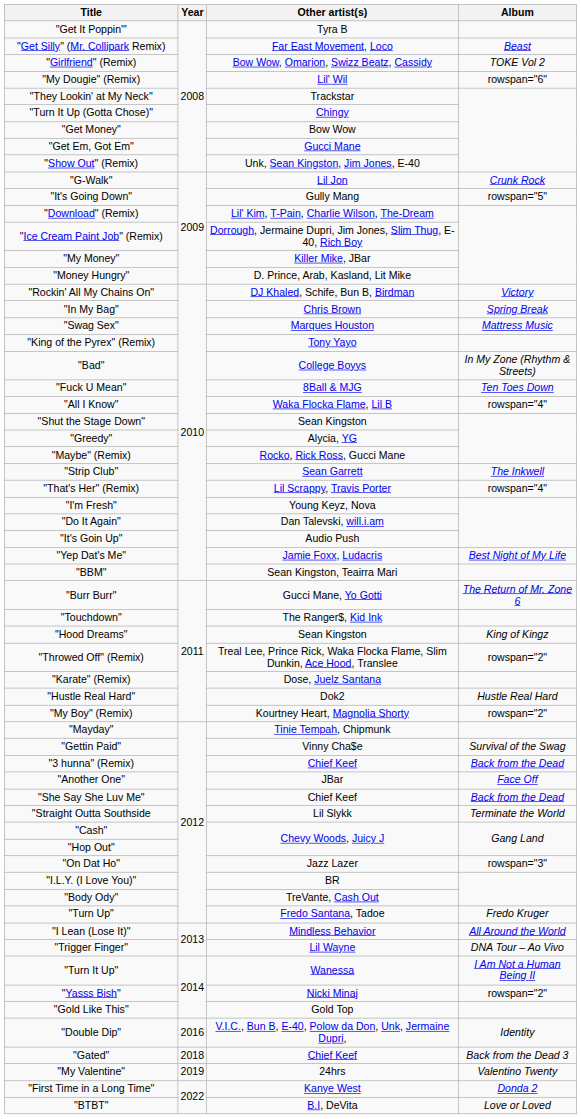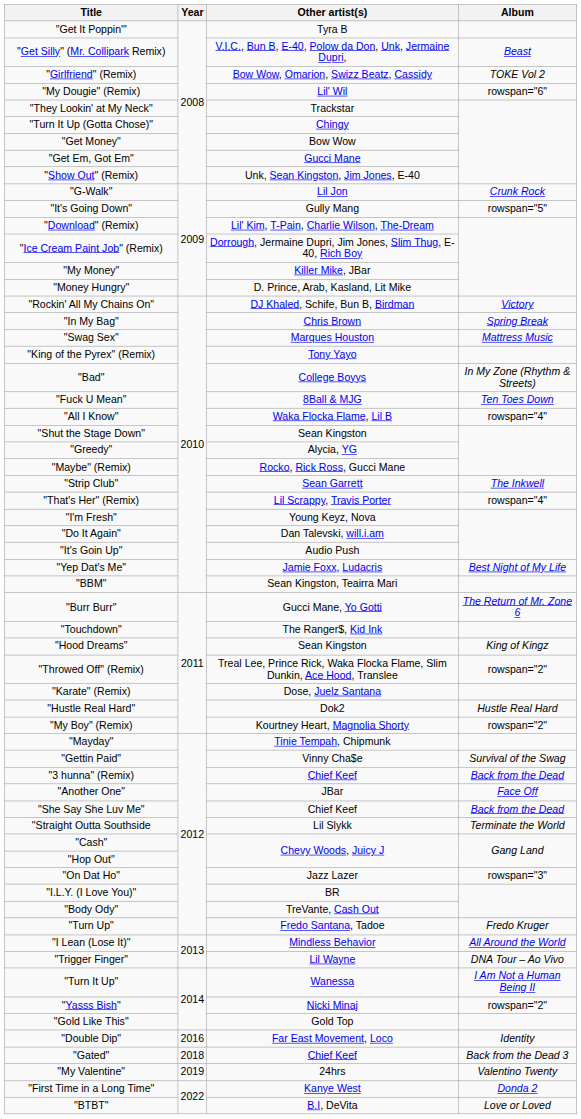(332, 46) Far East Movement, Loco -> (332, 52) V.I.C., Bun B, E-40, Polow da Don, Unk, Jermaine Dupri,
(332, 1032) V.I.C., Bun B, E-40, Polow da Don, Unk, Jermaine Dupri, -> (332, 1038) Far East Movement, Loco
